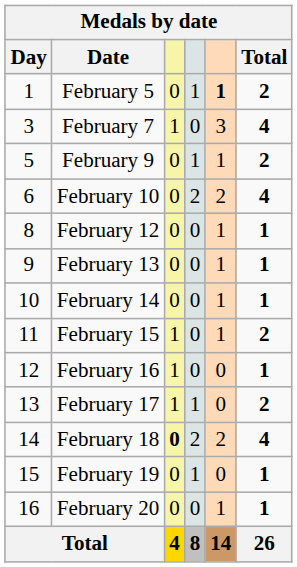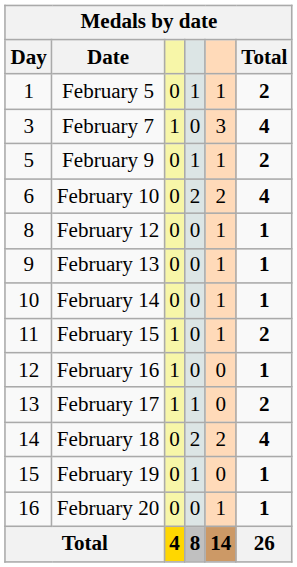(221, 91) bold -> (221, 91) normal
(174, 439) bold -> (174, 439) normal
